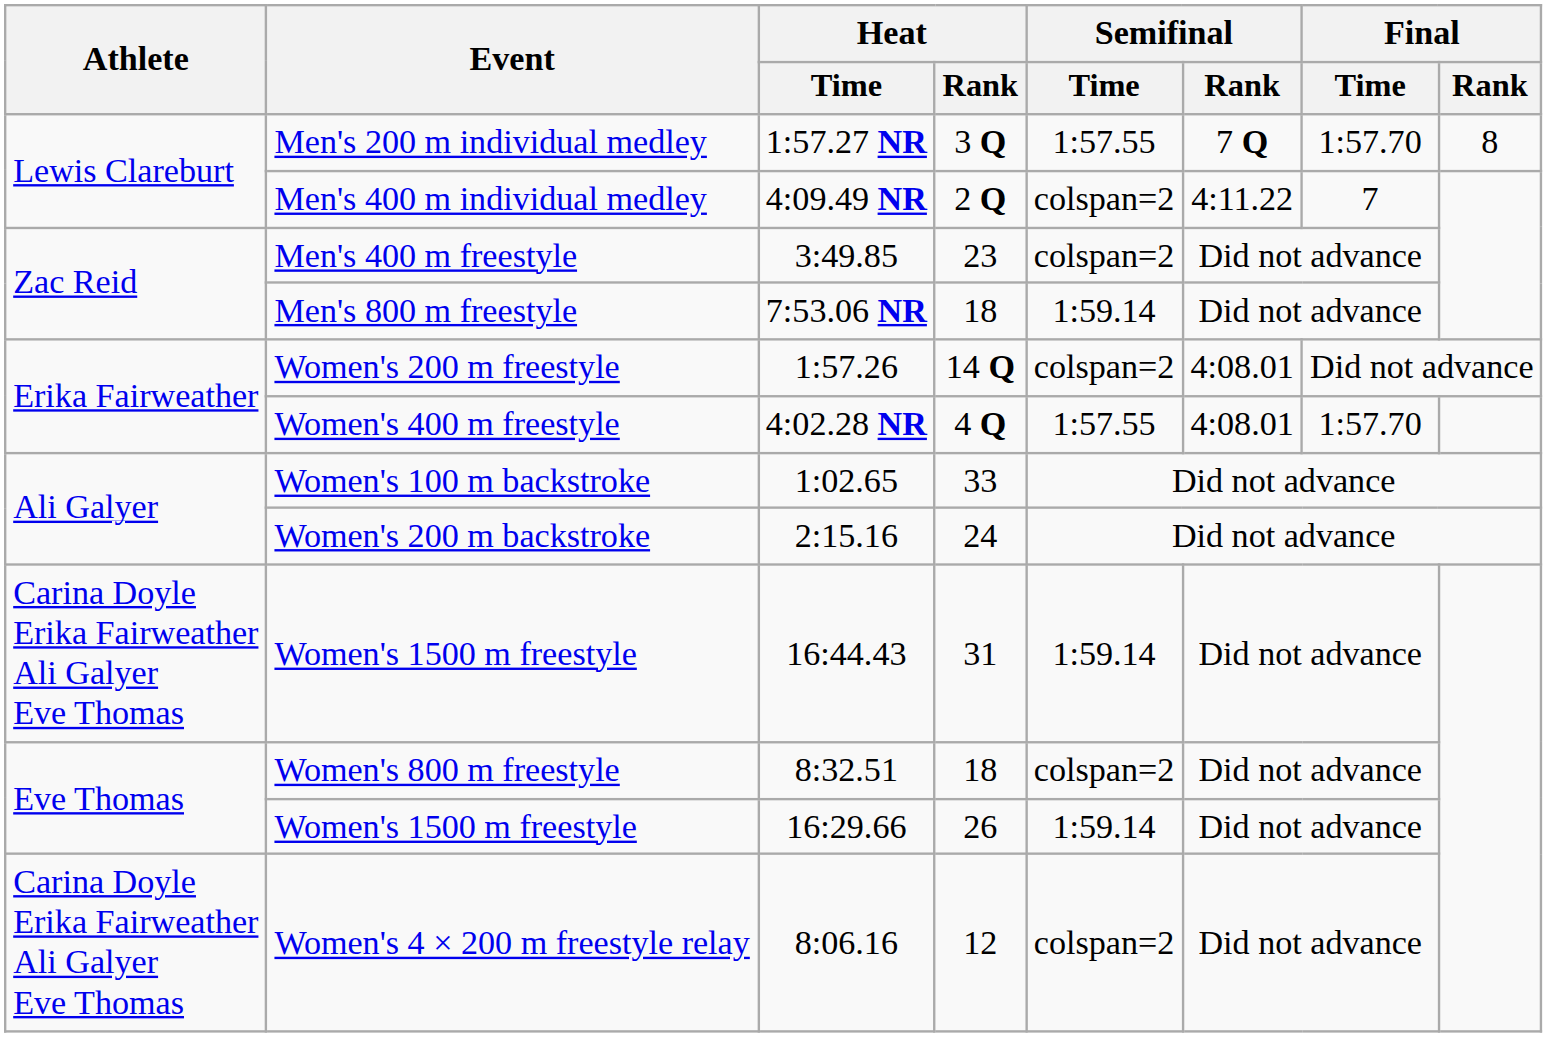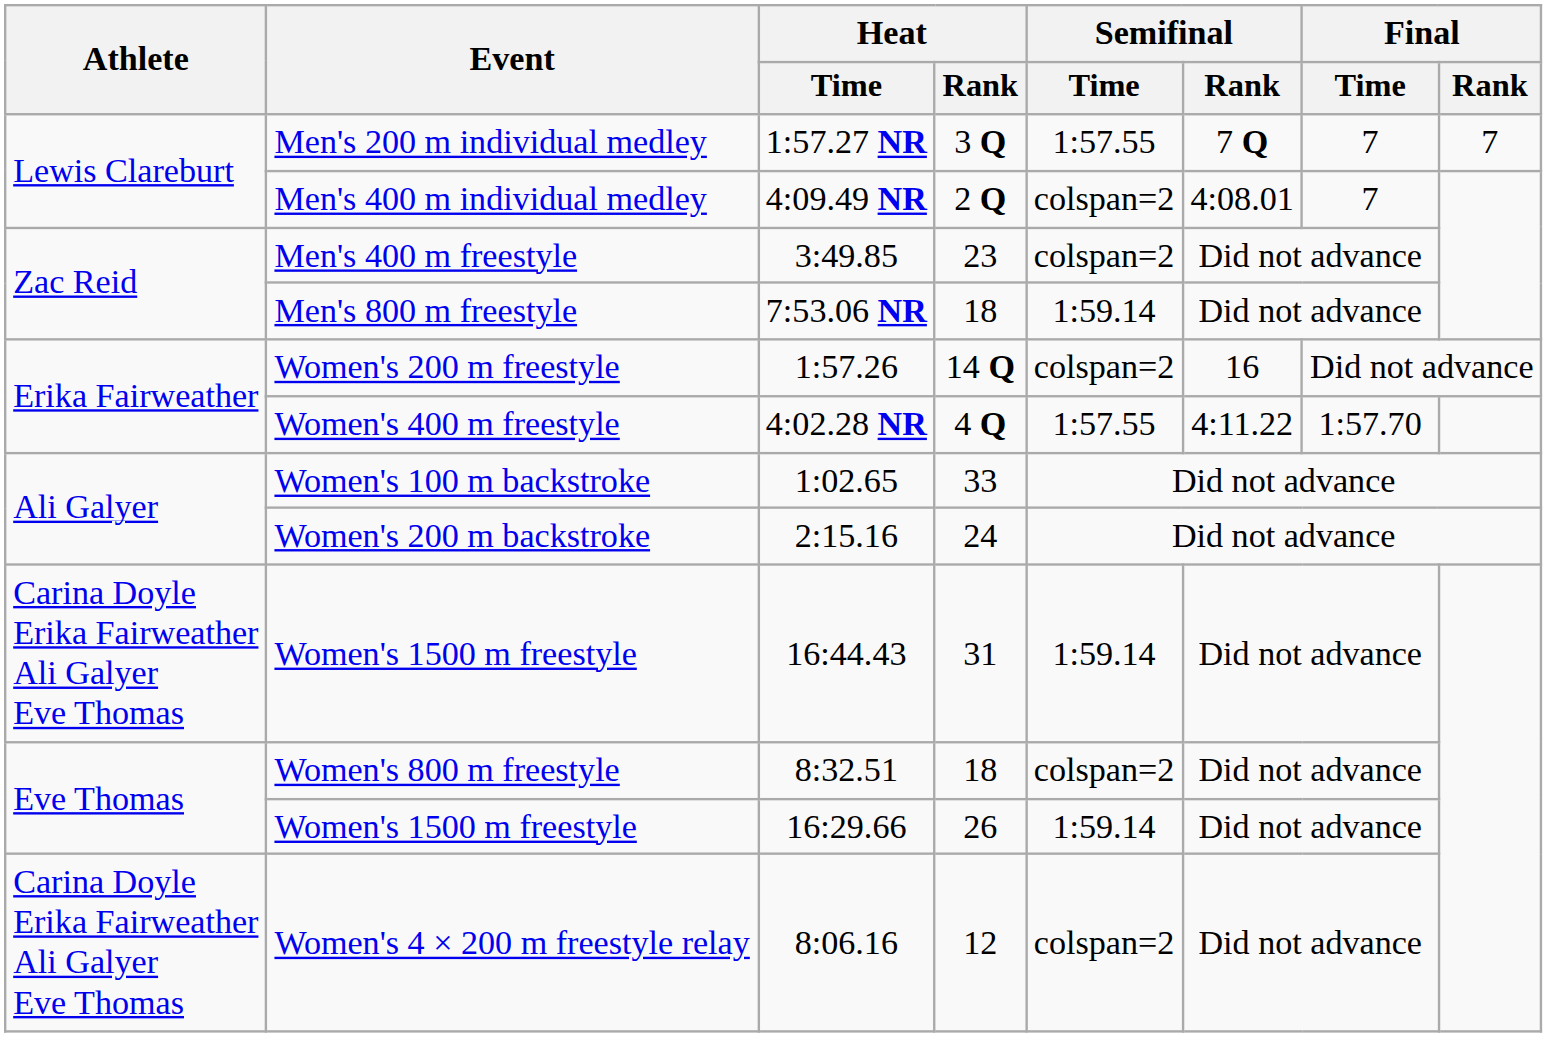(1370, 142) 1:57.70 -> (1370, 142) 7
(1490, 142) 8 -> (1490, 142) 7
(1242, 198) 4:11.22 -> (1242, 198) 4:08.01
(1242, 367) 4:08.01 -> (1242, 367) 16
(1242, 424) 4:08.01 -> (1242, 424) 4:11.22
